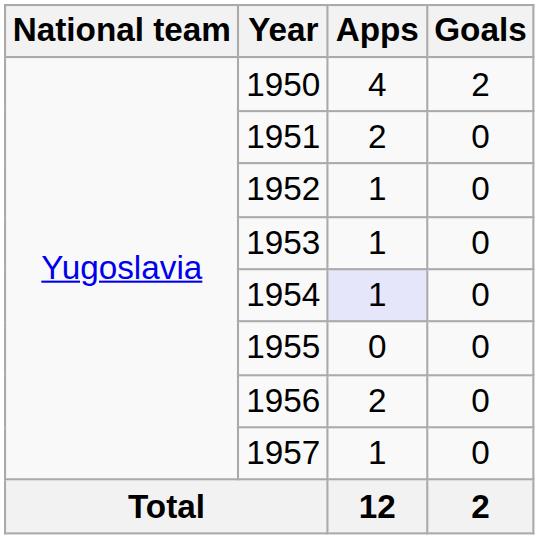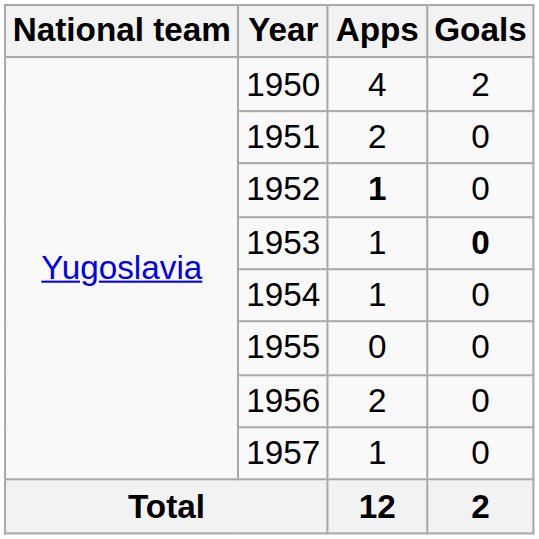(377, 189) normal -> (377, 189) bold
(480, 242) normal -> (480, 242) bold
(377, 294) lavender background -> (377, 294) no background
